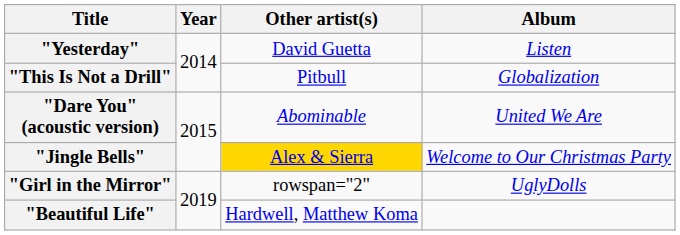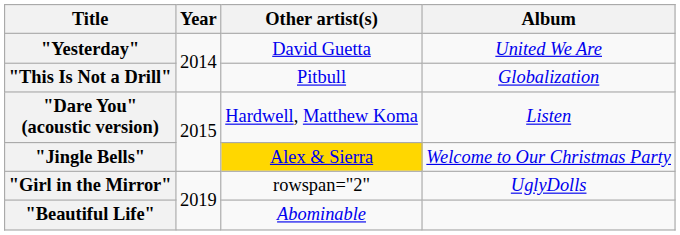(549, 48) Listen -> (549, 48) United We Are
(322, 116) Abominable -> (322, 116) Hardwell, Matthew Koma
(549, 116) United We Are -> (549, 116) Listen
(322, 214) Hardwell, Matthew Koma -> (322, 214) Abominable
